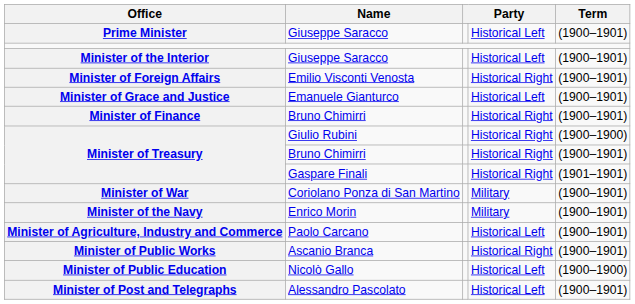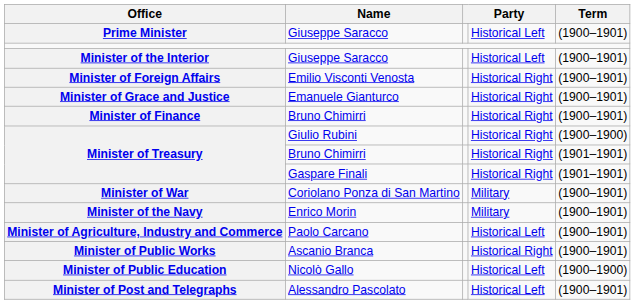(508, 96) Historical Left -> (512, 96) Historical Right
(593, 154) (1900–1901) -> (593, 154) (1901–1901)
